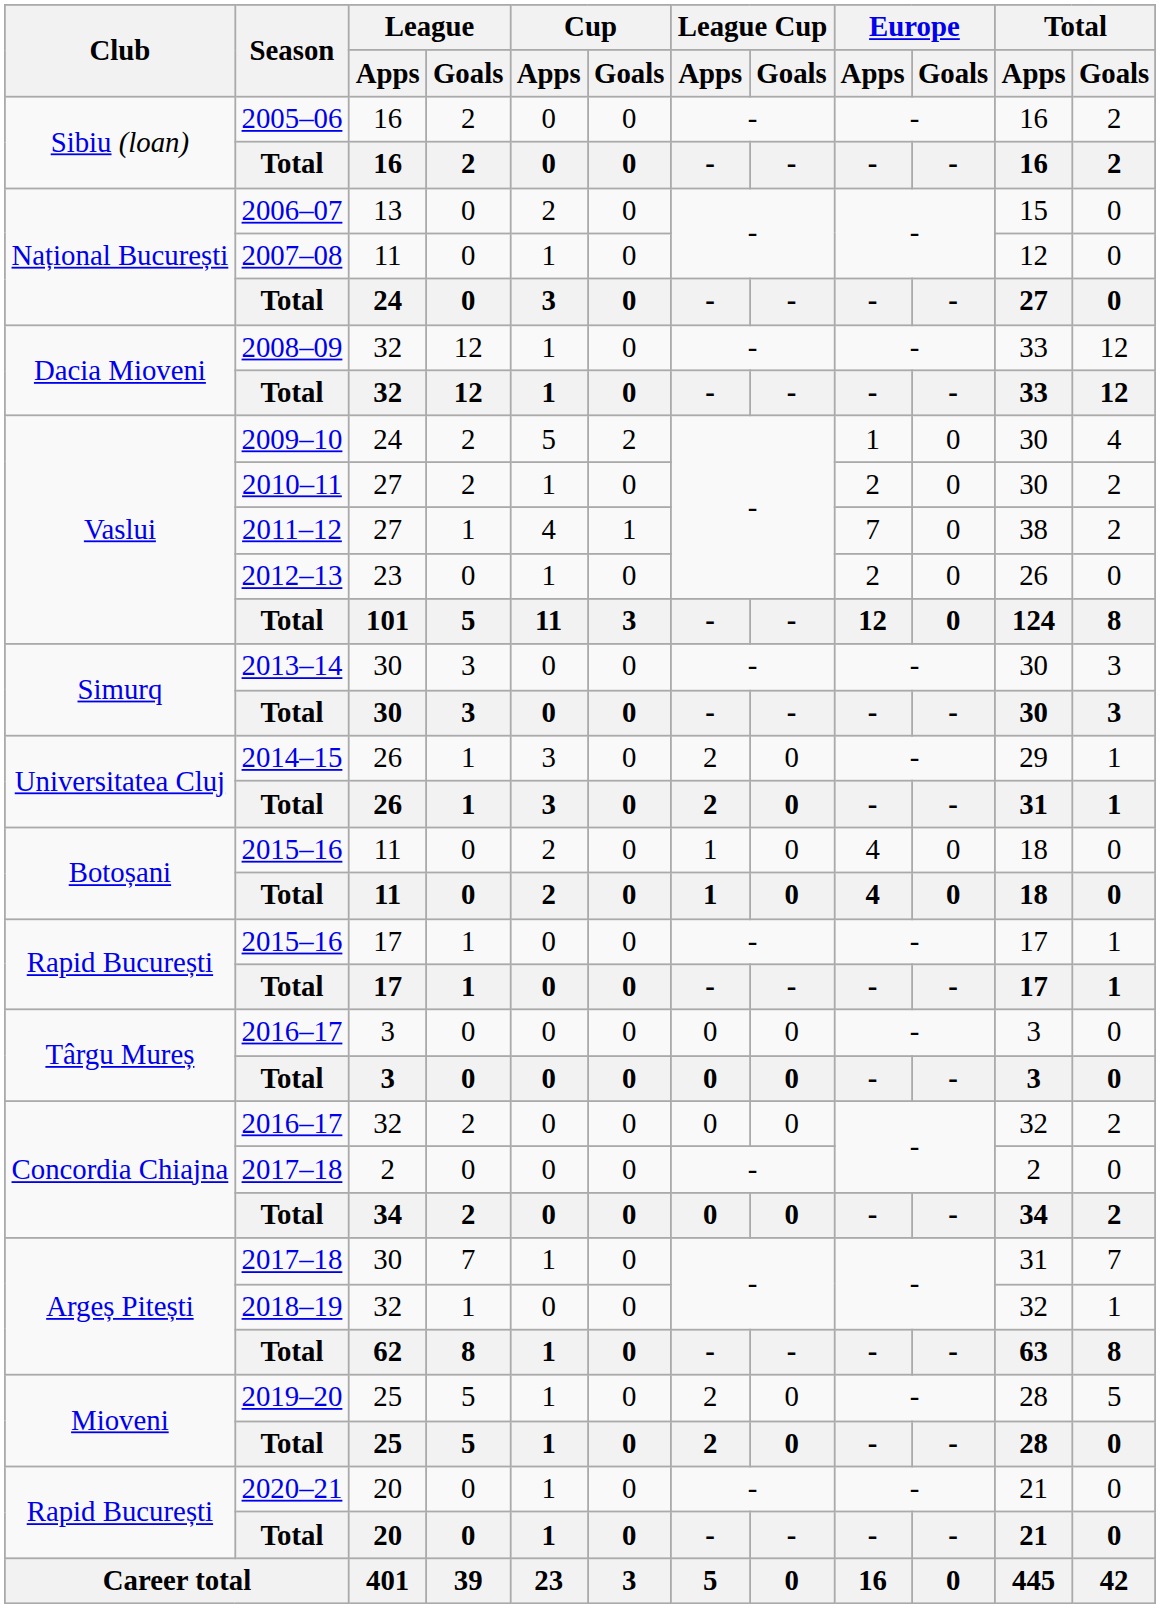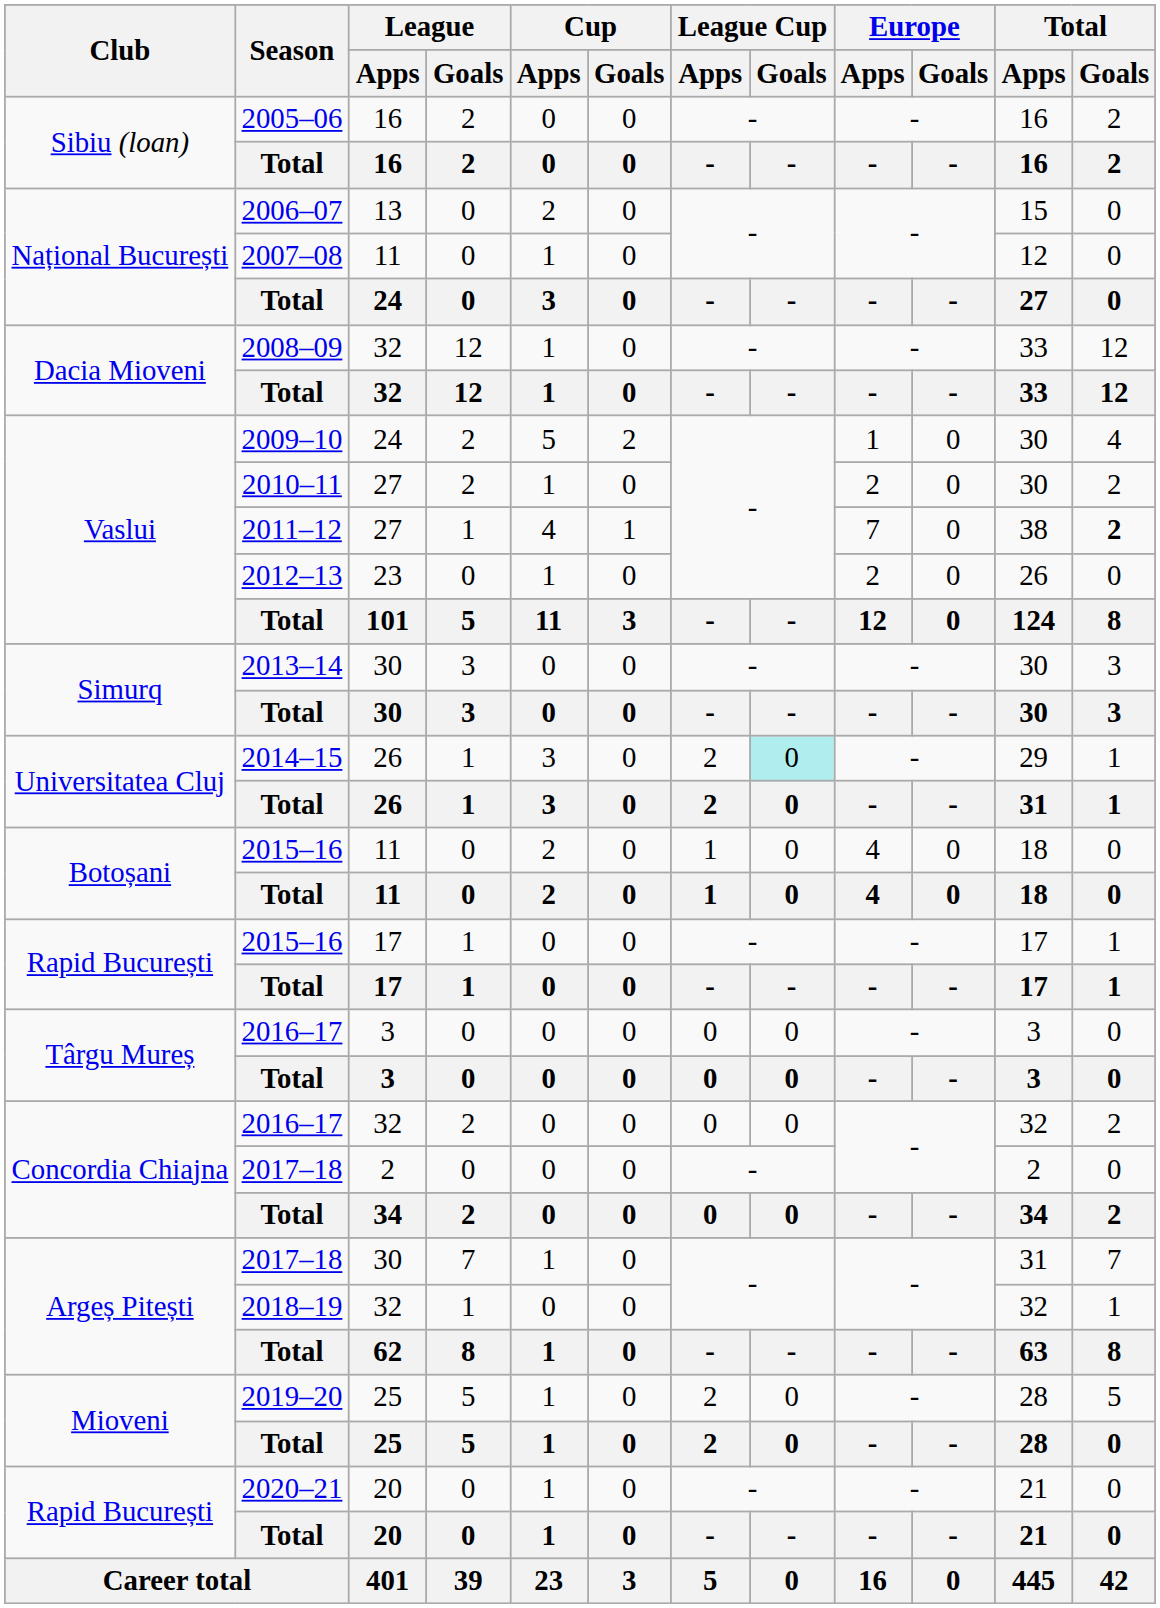(1114, 529) normal -> (1114, 529) bold
(792, 758) no background -> (792, 758) paleturquoise background
